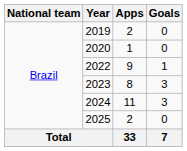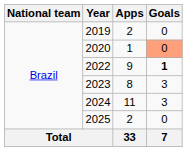(164, 48) no background -> (164, 48) lightsalmon background
(164, 66) normal -> (164, 66) bold
